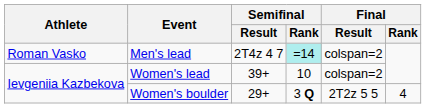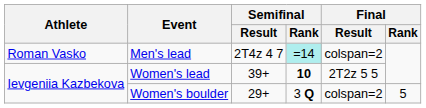(304, 74) normal -> (304, 74) bold
(353, 74) colspan=2 -> (353, 74) 2T2z 5 5
(353, 94) 2T2z 5 5 -> (353, 94) colspan=2
(403, 94) 4 -> (403, 94) 5
